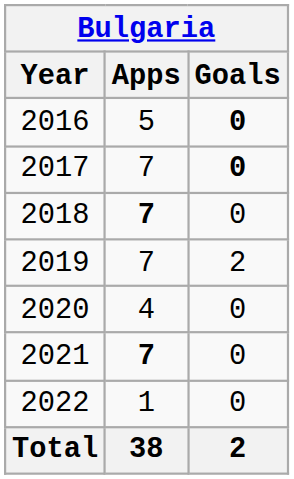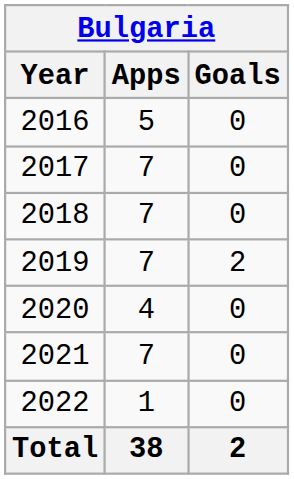(238, 122) bold -> (238, 122) normal
(238, 169) bold -> (238, 169) normal
(146, 216) bold -> (146, 216) normal
(146, 356) bold -> (146, 356) normal
